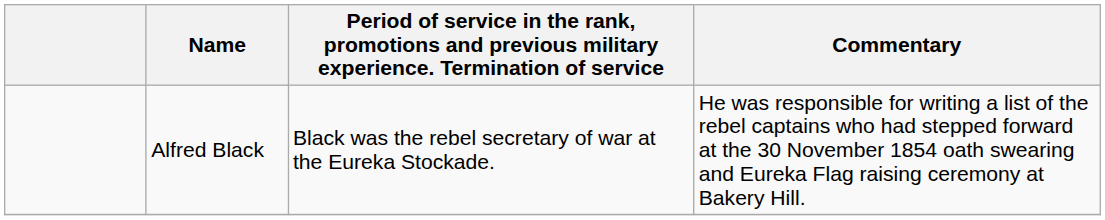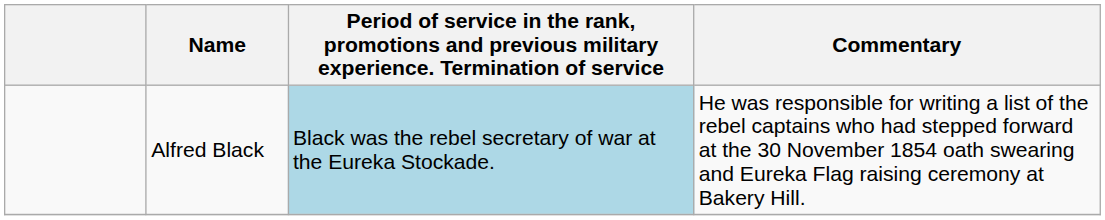(474, 149) no background -> (474, 149) lightblue background
